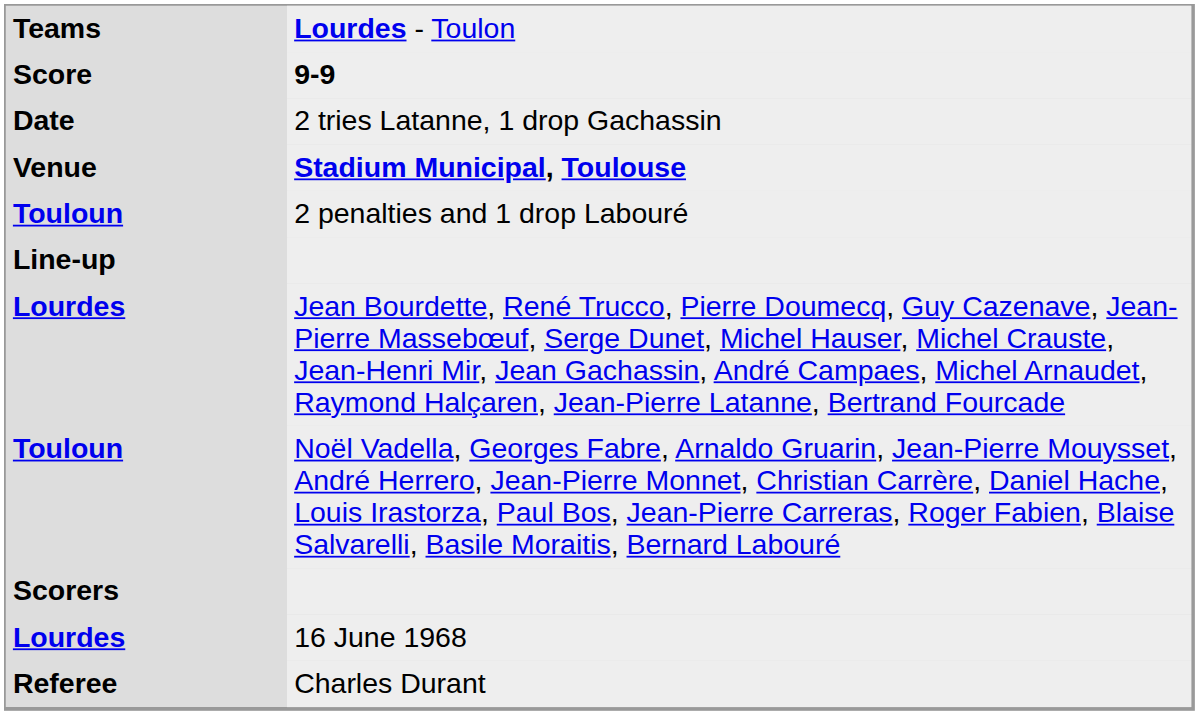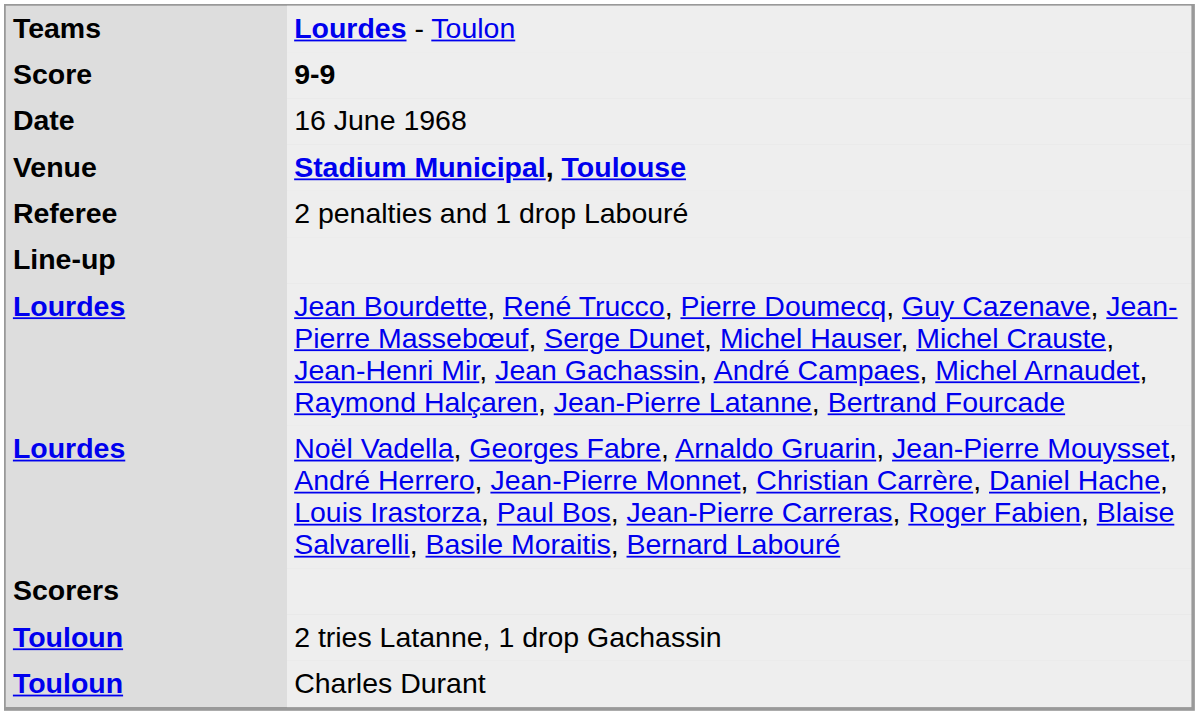(508, 121) 2 tries Latanne, 1 drop Gachassin -> (380, 121) 16 June 1968
(68, 213) Touloun -> (65, 213) Referee
(68, 448) Touloun -> (69, 448) Lourdes
(69, 637) Lourdes -> (68, 637) Touloun
(380, 637) 16 June 1968 -> (508, 637) 2 tries Latanne, 1 drop Gachassin
(65, 683) Referee -> (68, 683) Touloun
